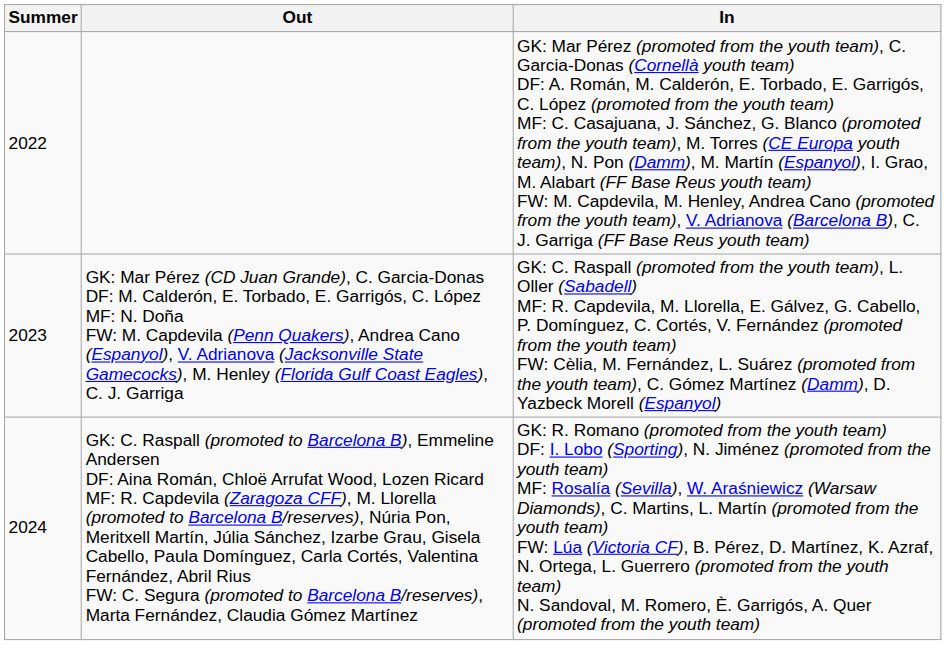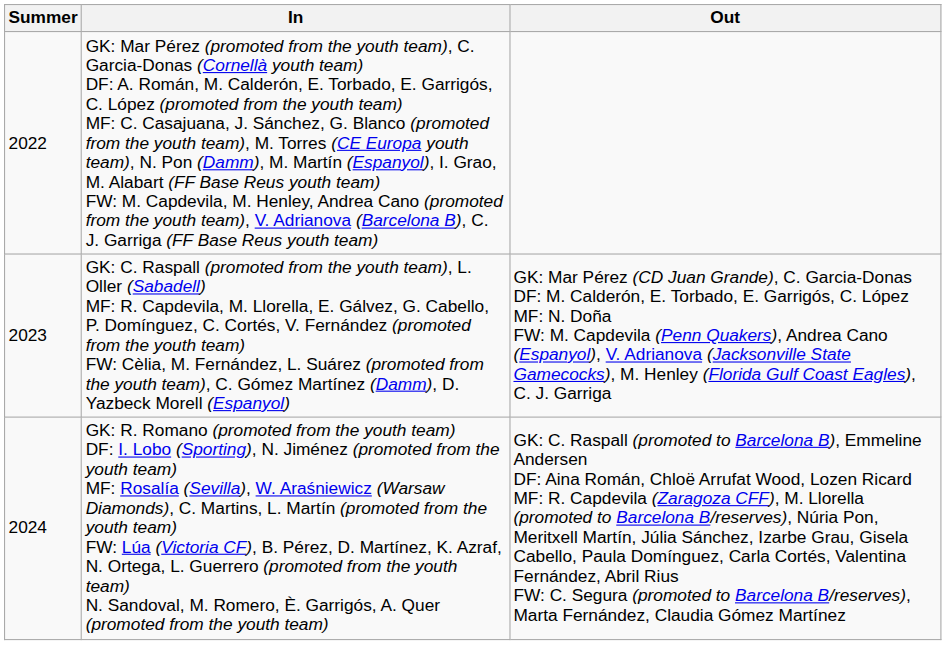columns swapped: (727, 18) <-> (297, 18)
